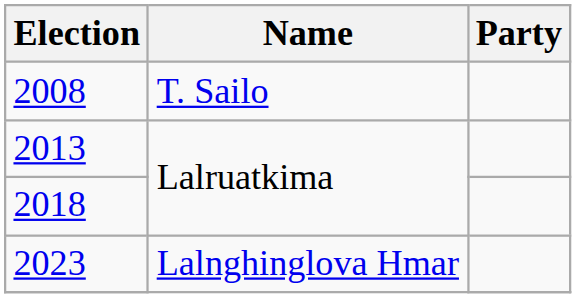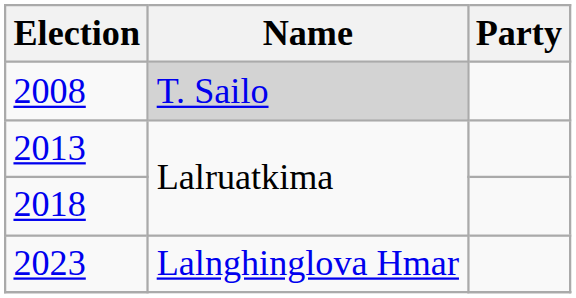(213, 90) no background -> (213, 90) lightgrey background
